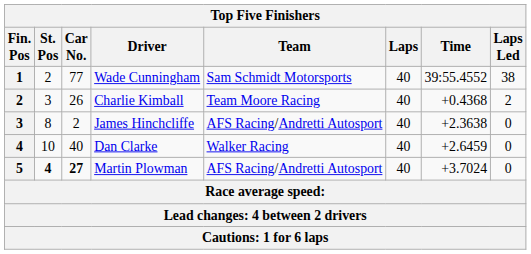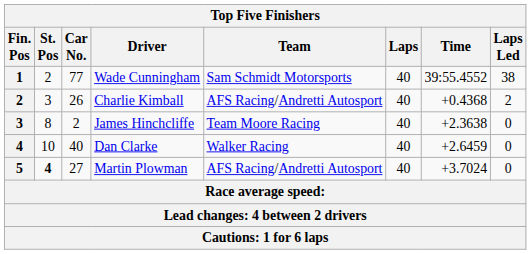(263, 100) Team Moore Racing -> (294, 100) AFS Racing/Andretti Autosport
(294, 123) AFS Racing/Andretti Autosport -> (263, 123) Team Moore Racing
(76, 169) bold -> (76, 169) normal
